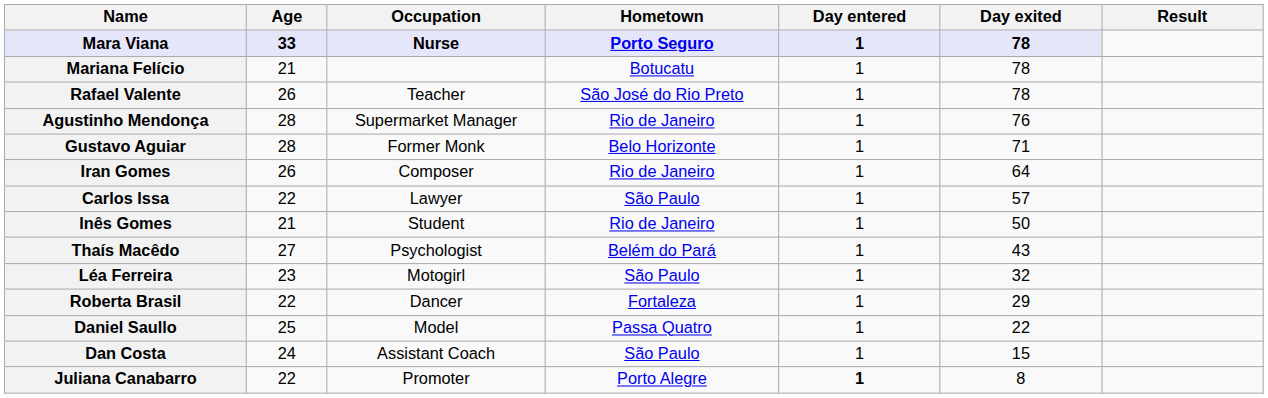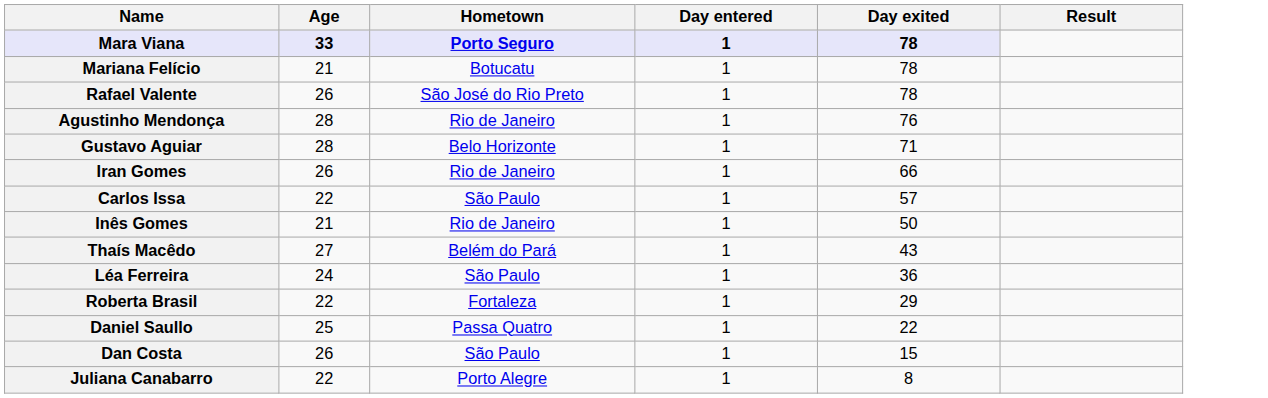- column: (436, 17)
(1021, 172) 64 -> (909, 172) 66
(287, 276) 23 -> (324, 276) 24
(1021, 276) 32 -> (909, 276) 36
(287, 353) 24 -> (324, 353) 26
(860, 379) bold -> (726, 379) normal
